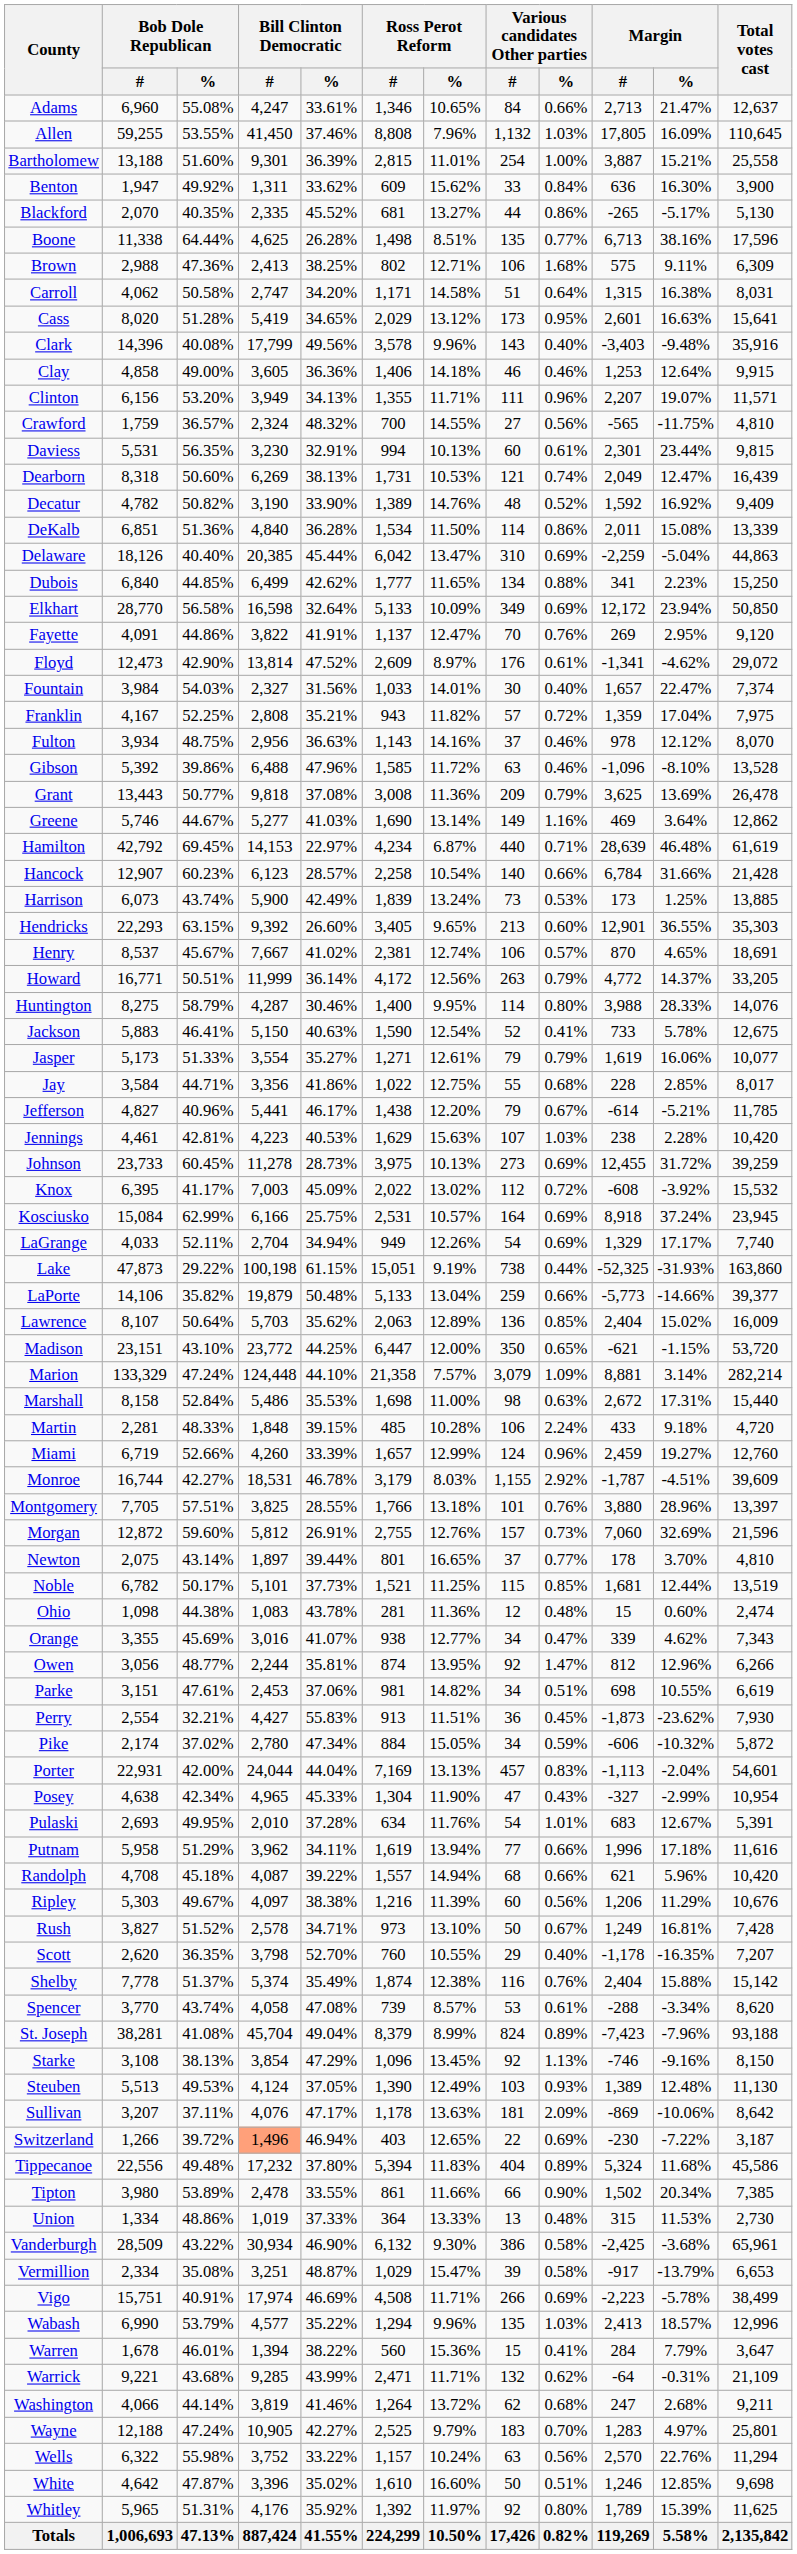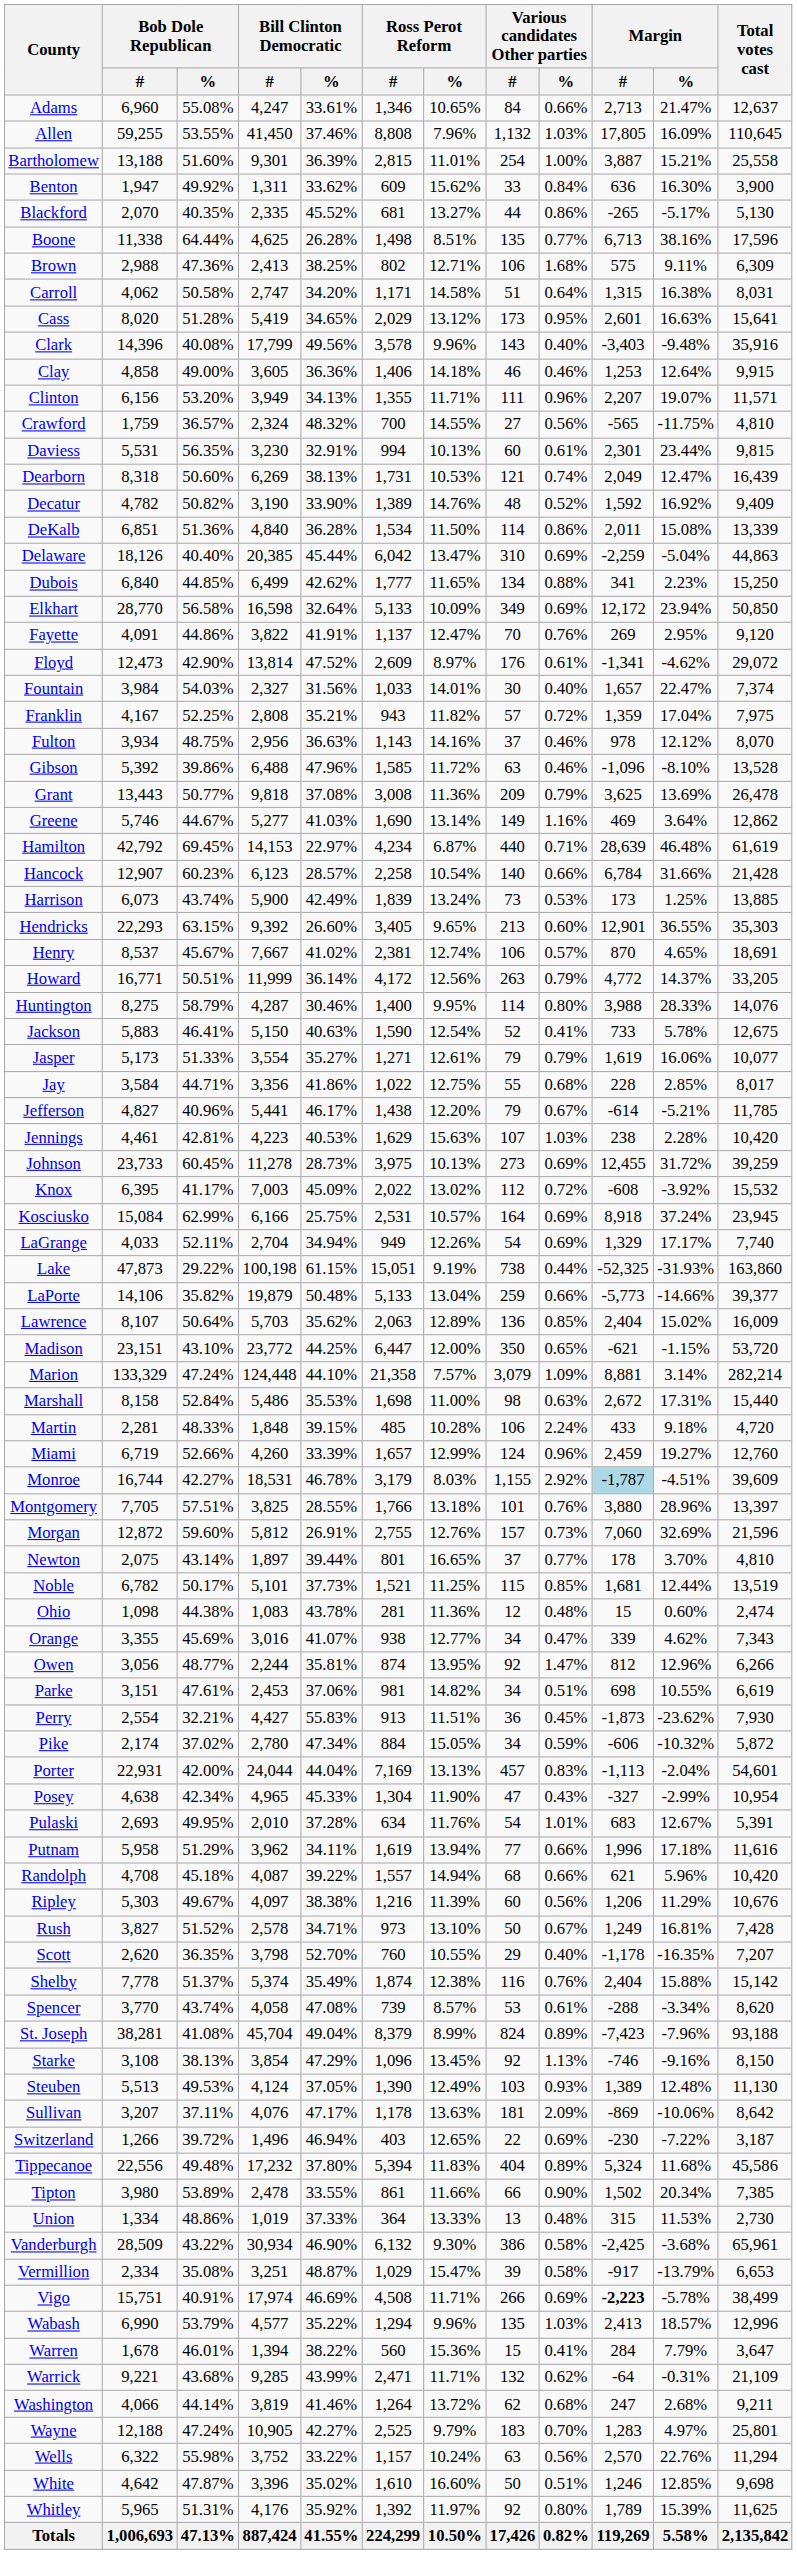(623, 1480) no background -> (623, 1480) lightblue background
(270, 2139) lightsalmon background -> (270, 2139) no background
(623, 2298) normal -> (623, 2298) bold
